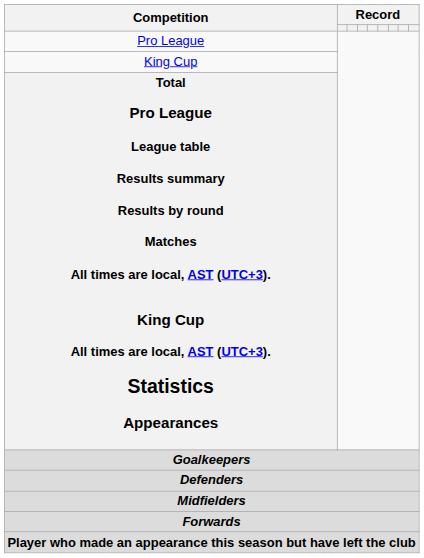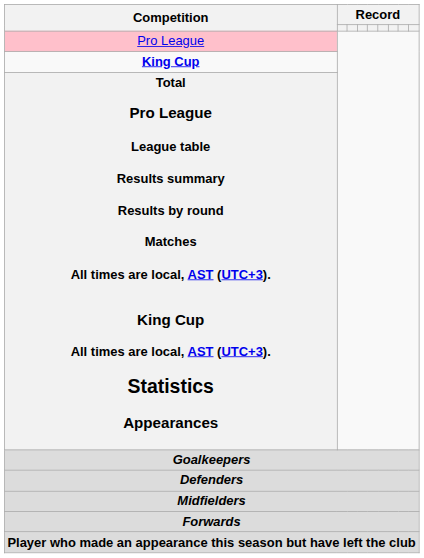(171, 41) no background -> (171, 41) pink background
(171, 61) normal -> (171, 61) bold
